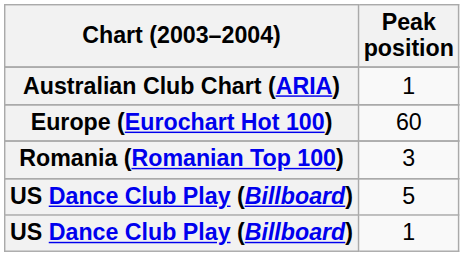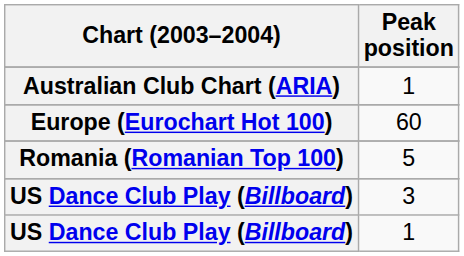(409, 159) 3 -> (409, 159) 5
(409, 196) 5 -> (409, 196) 3
